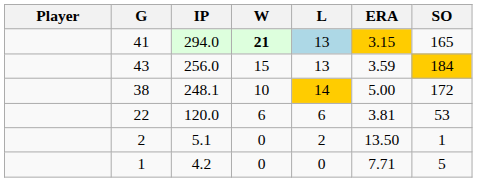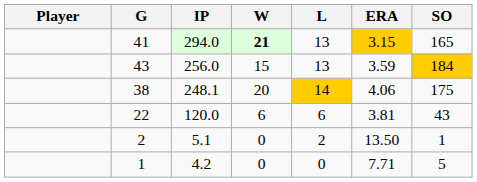(322, 41) lightblue background -> (322, 41) no background
(262, 90) 10 -> (262, 90) 20
(382, 90) 5.00 -> (382, 90) 4.06
(442, 90) 172 -> (442, 90) 175
(442, 115) 53 -> (442, 115) 43
